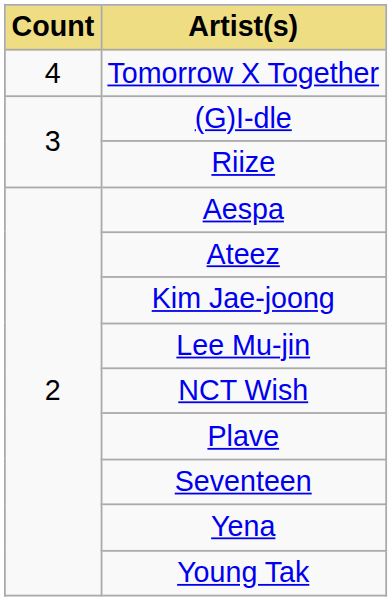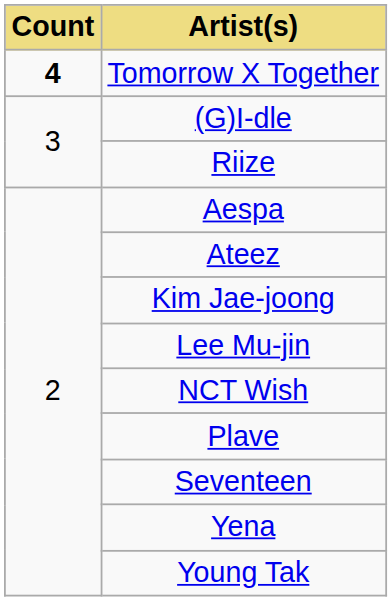(53, 72) normal -> (53, 72) bold
